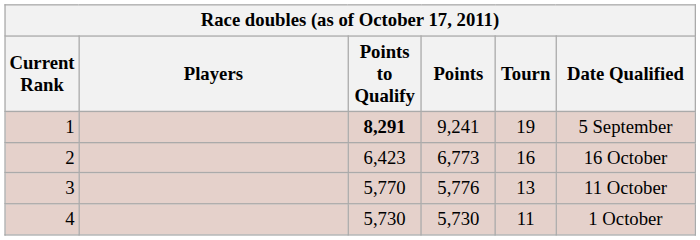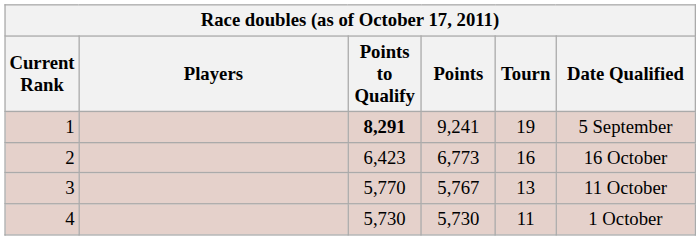(458, 188) 5,776 -> (458, 188) 5,767
